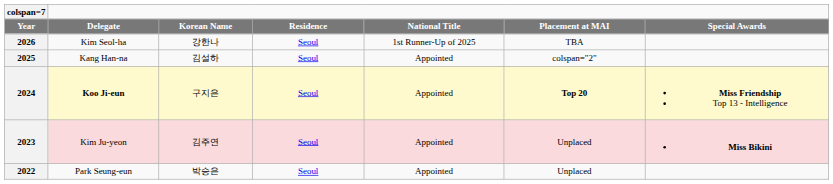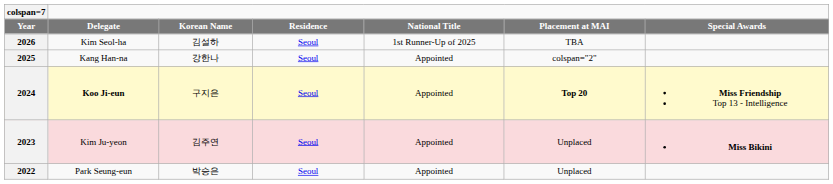(206, 41) 강한나 -> (206, 41) 김설하
(206, 57) 김설하 -> (206, 57) 강한나
